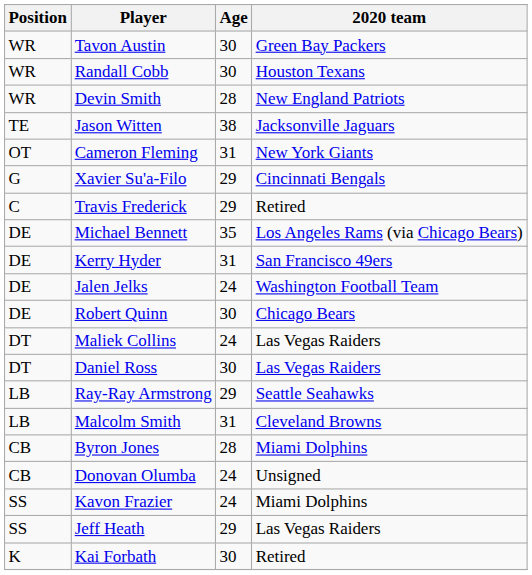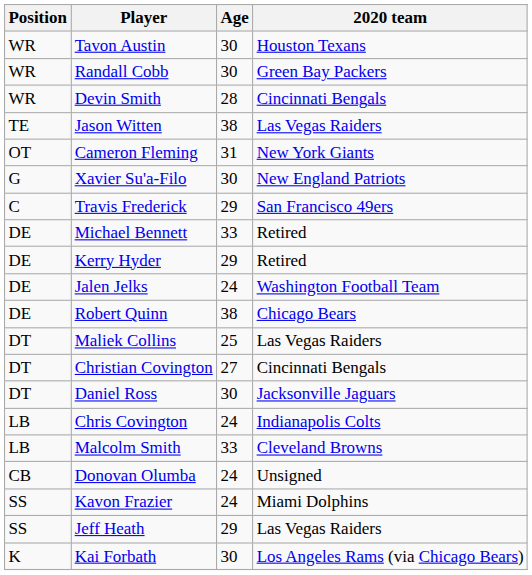(321, 44) Green Bay Packers -> (311, 44) Houston Texans
(310, 71) Houston Texans -> (322, 71) Green Bay Packers
(330, 98) New England Patriots -> (321, 98) Cincinnati Bengals
(325, 125) Jacksonville Jaguars -> (319, 125) Las Vegas Raiders
(228, 179) 29 -> (229, 179) 30
(320, 179) Cincinnati Bengals -> (331, 179) New England Patriots
(281, 206) Retired -> (325, 206) San Francisco 49ers
(228, 233) 35 -> (229, 233) 33
(389, 233) Los Angeles Rams (via Chicago Bears) -> (282, 233) Retired
(228, 260) 31 -> (229, 260) 29
(324, 260) San Francisco 49ers -> (282, 260) Retired
(228, 313) 30 -> (229, 313) 38
(228, 340) 24 -> (229, 340) 25
+ row: (144, 367)
(318, 367) Las Vegas Raiders -> (326, 394) Jacksonville Jaguars
- row: (143, 394)
+ row: (131, 421)
(228, 421) 31 -> (229, 448) 33
- row: (117, 448)
(281, 555) Retired -> (390, 555) Los Angeles Rams (via Chicago Bears)
